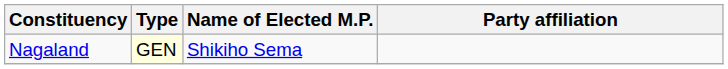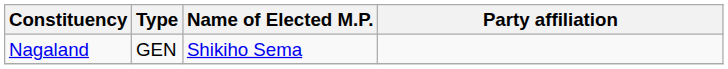(156, 49) lightyellow background -> (156, 49) no background
